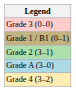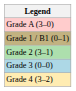(30, 24) Grade 3 (0–0) -> (30, 24) Grade A (3–0)
(30, 65) Grade A (3–0) -> (30, 65) Grade 3 (0–0)
